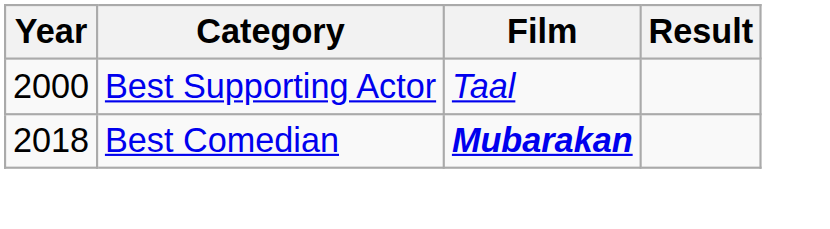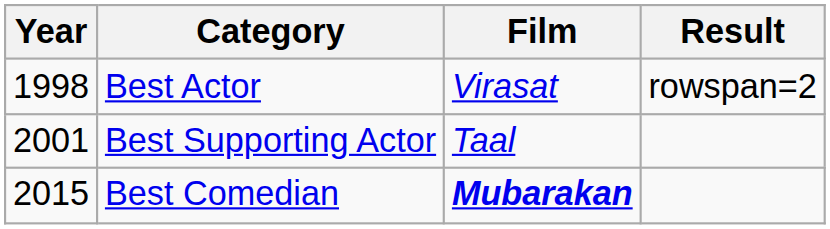+ row: (183, 85)
(51, 85) 2000 -> (51, 140) 2001
(51, 140) 2018 -> (51, 194) 2015
